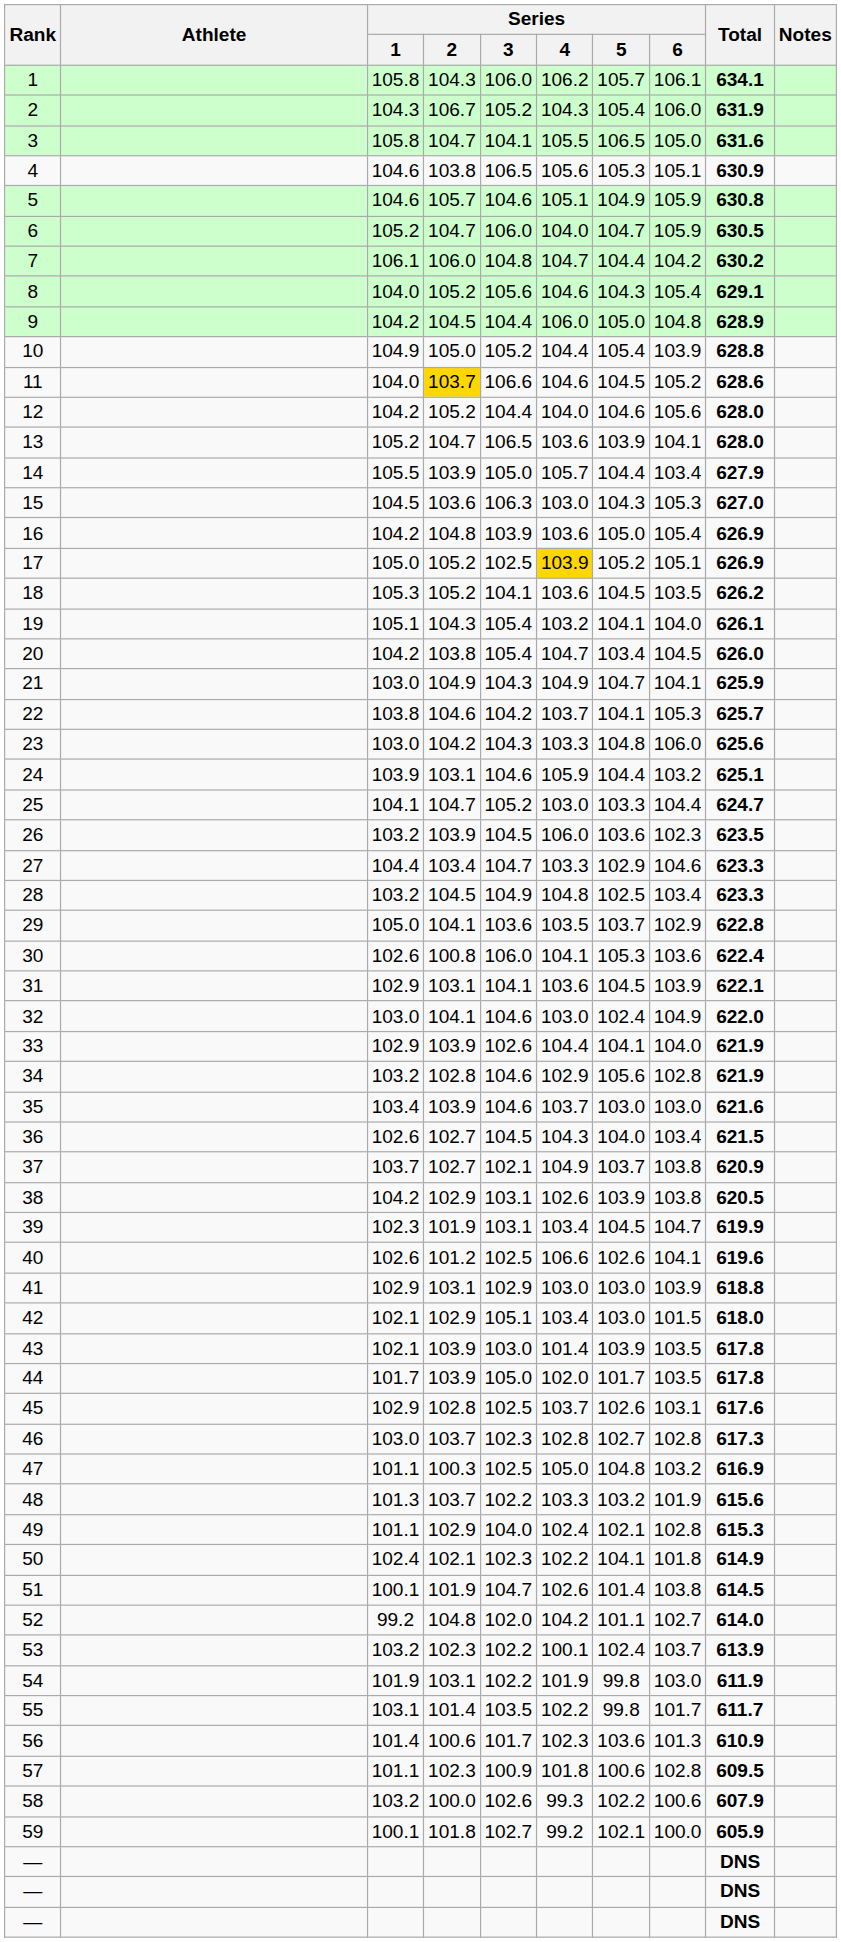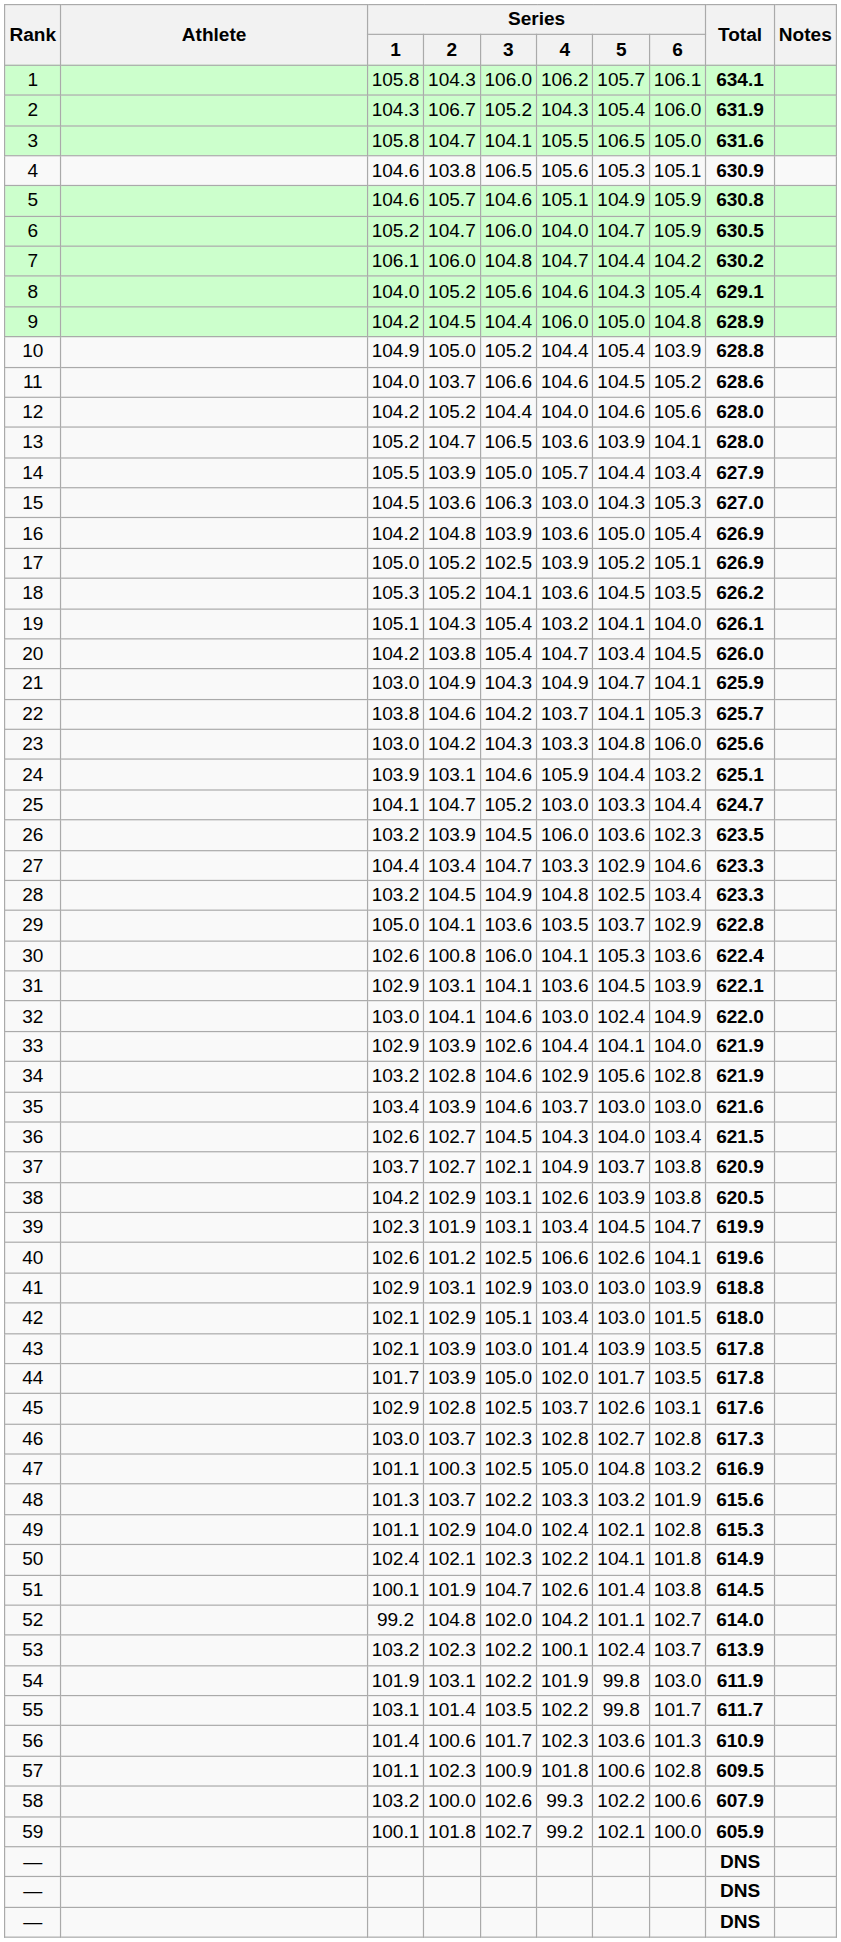(452, 381) gold background -> (452, 381) no background
(565, 563) gold background -> (565, 563) no background
